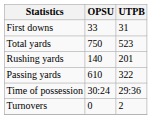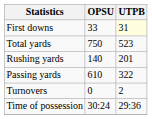(123, 28) no background -> (123, 28) lightyellow background
rows swapped: (27, 106) <-> (45, 91)
